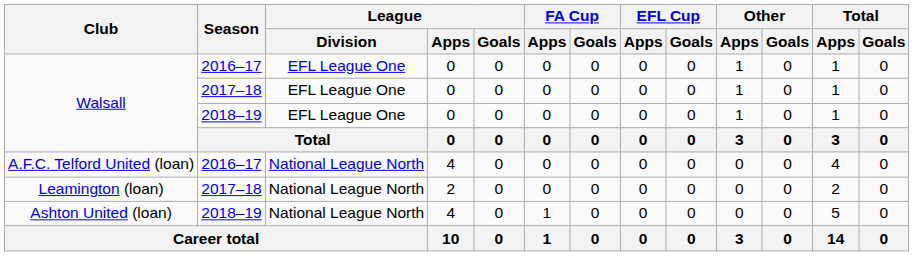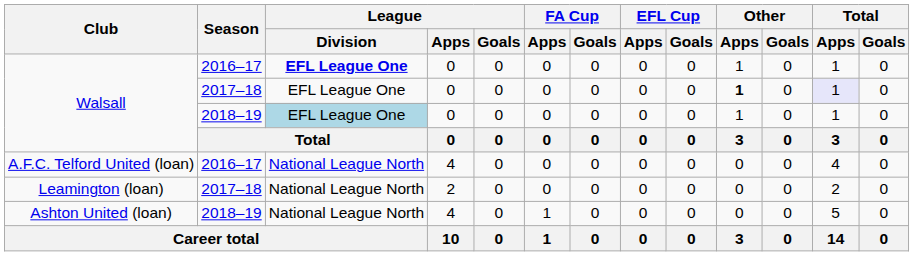(346, 66) normal -> (346, 66) bold
(739, 90) normal -> (739, 90) bold
(836, 90) no background -> (836, 90) lavender background
(346, 115) no background -> (346, 115) lightblue background
